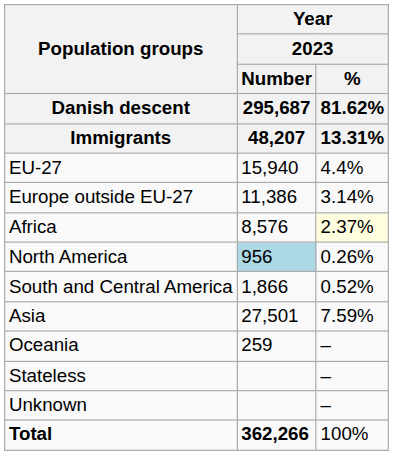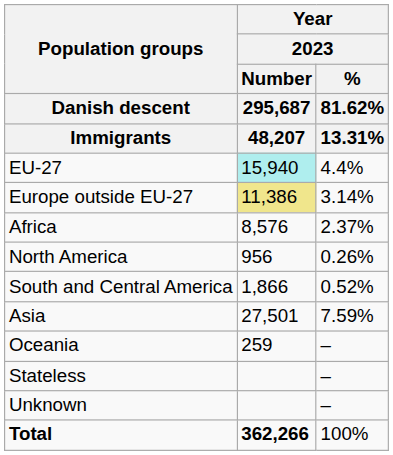(270, 167) no background -> (270, 167) paleturquoise background
(269, 197) no background -> (269, 197) khaki background
(347, 227) lightyellow background -> (347, 227) no background
(257, 256) lightblue background -> (257, 256) no background
